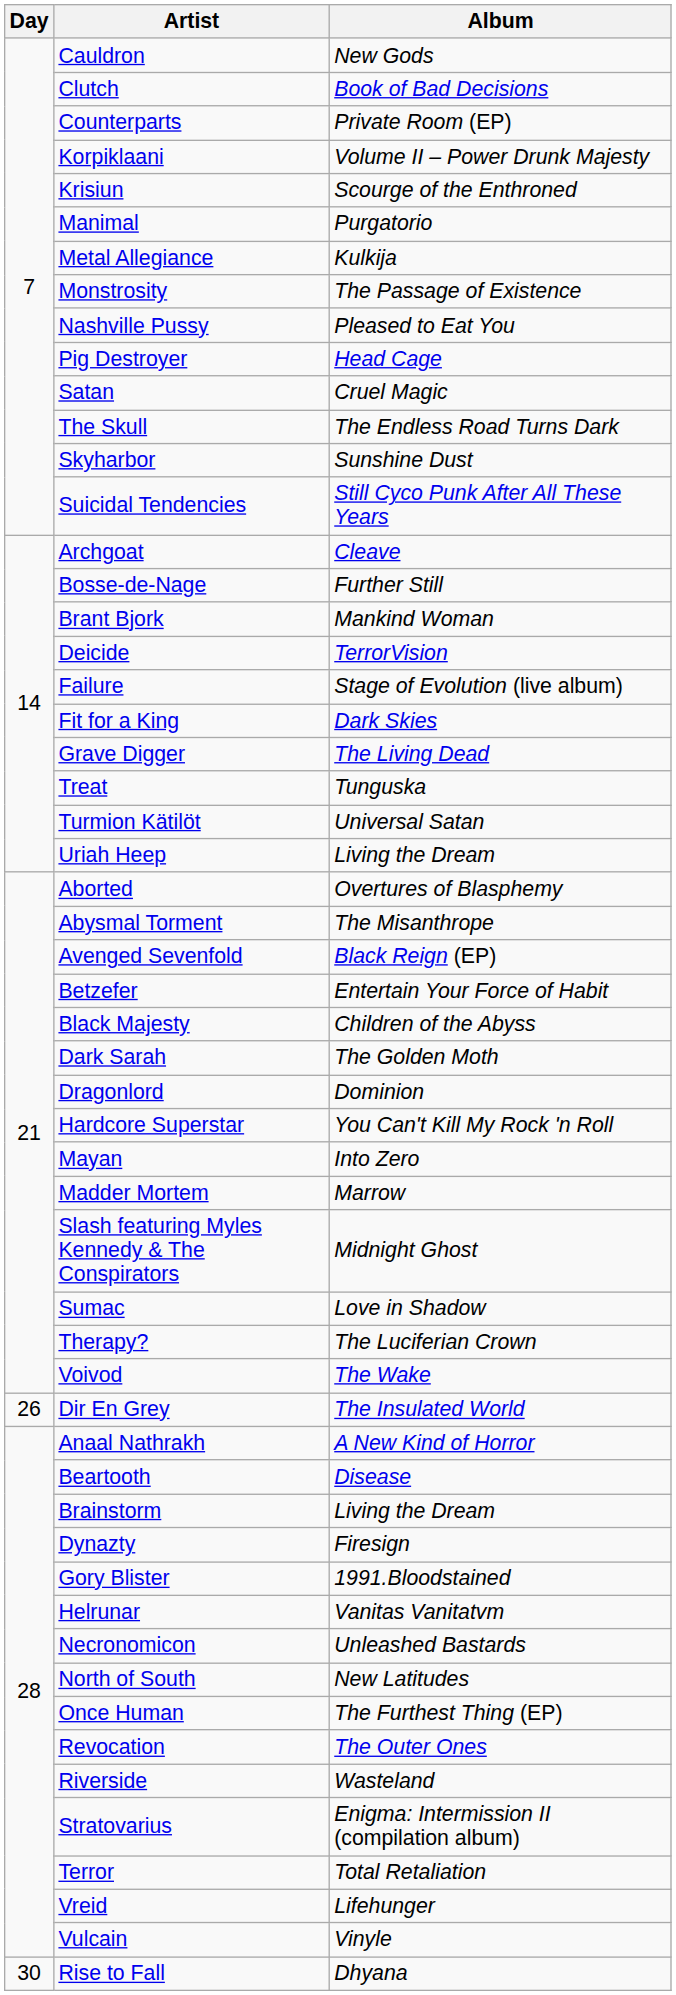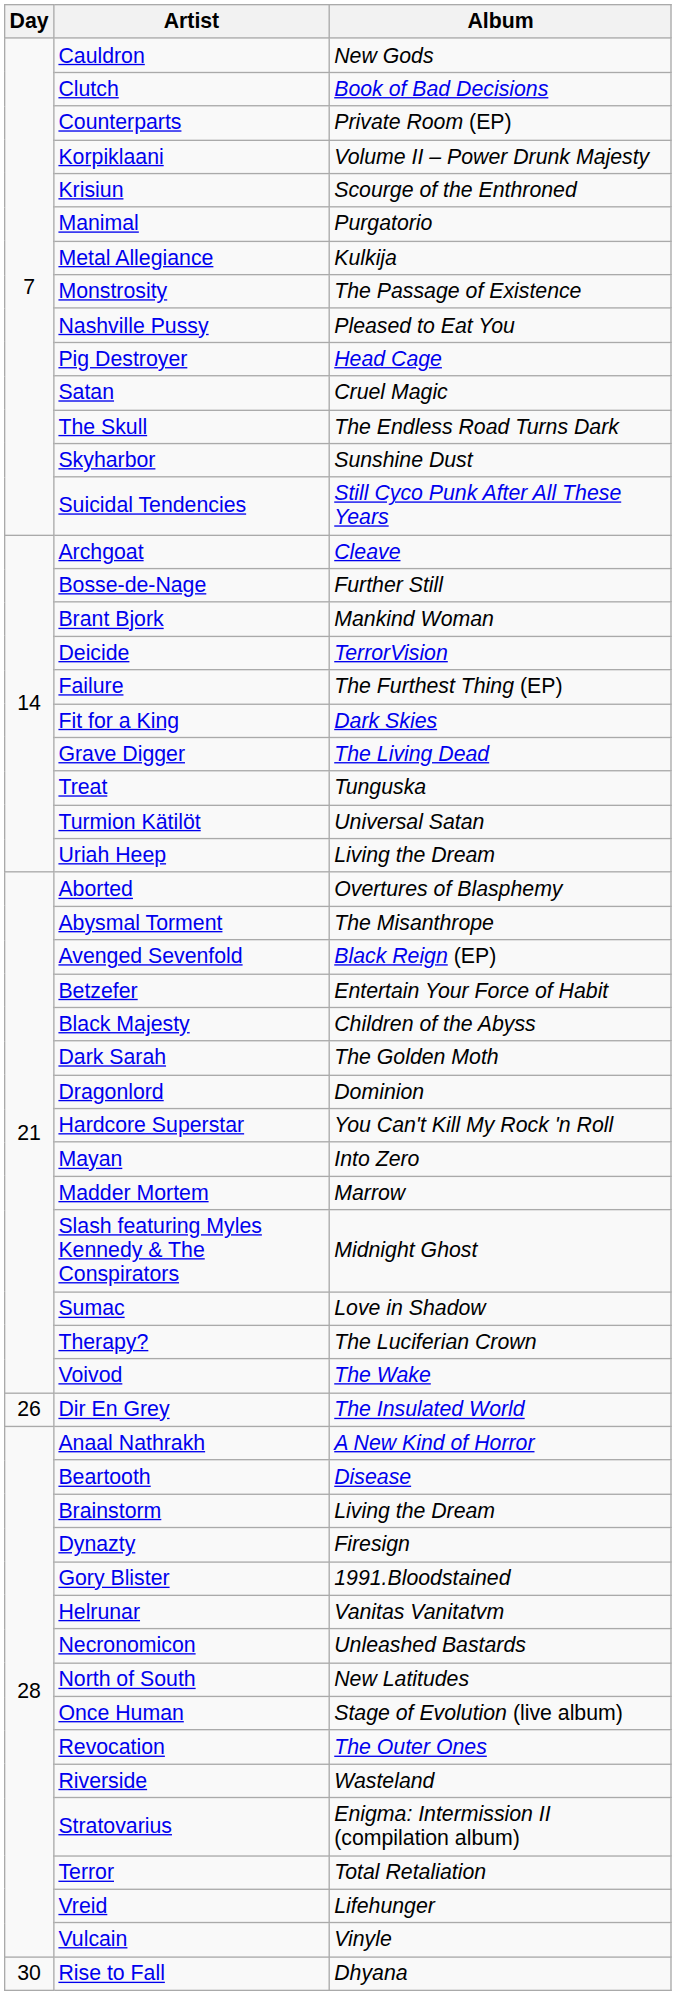(479, 686) Stage of Evolution (live album) -> (448, 686) The Furthest Thing (EP)
(448, 1713) The Furthest Thing (EP) -> (479, 1713) Stage of Evolution (live album)
